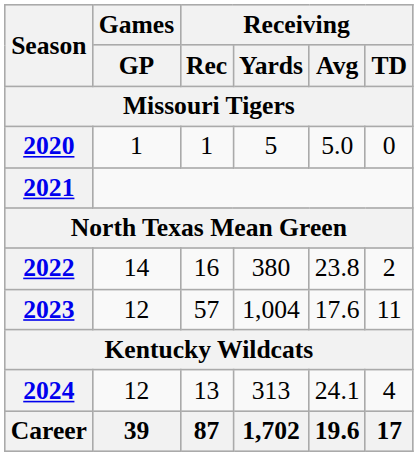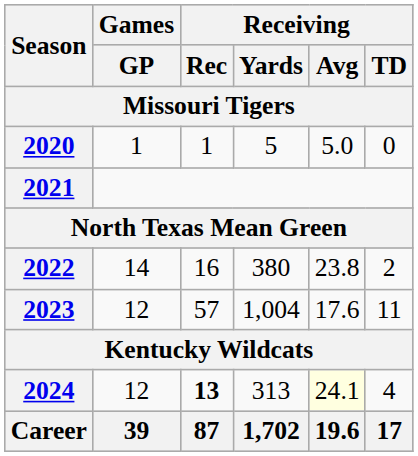(207, 390) normal -> (207, 390) bold
(337, 390) no background -> (337, 390) lightyellow background
